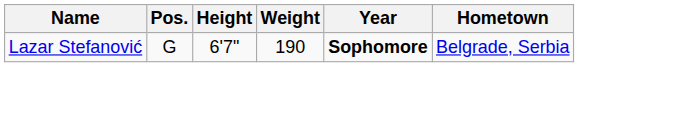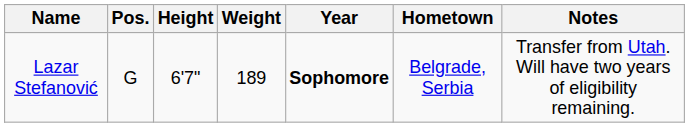+ column: (593, 18)
(290, 47) 190 -> (251, 77) 189
